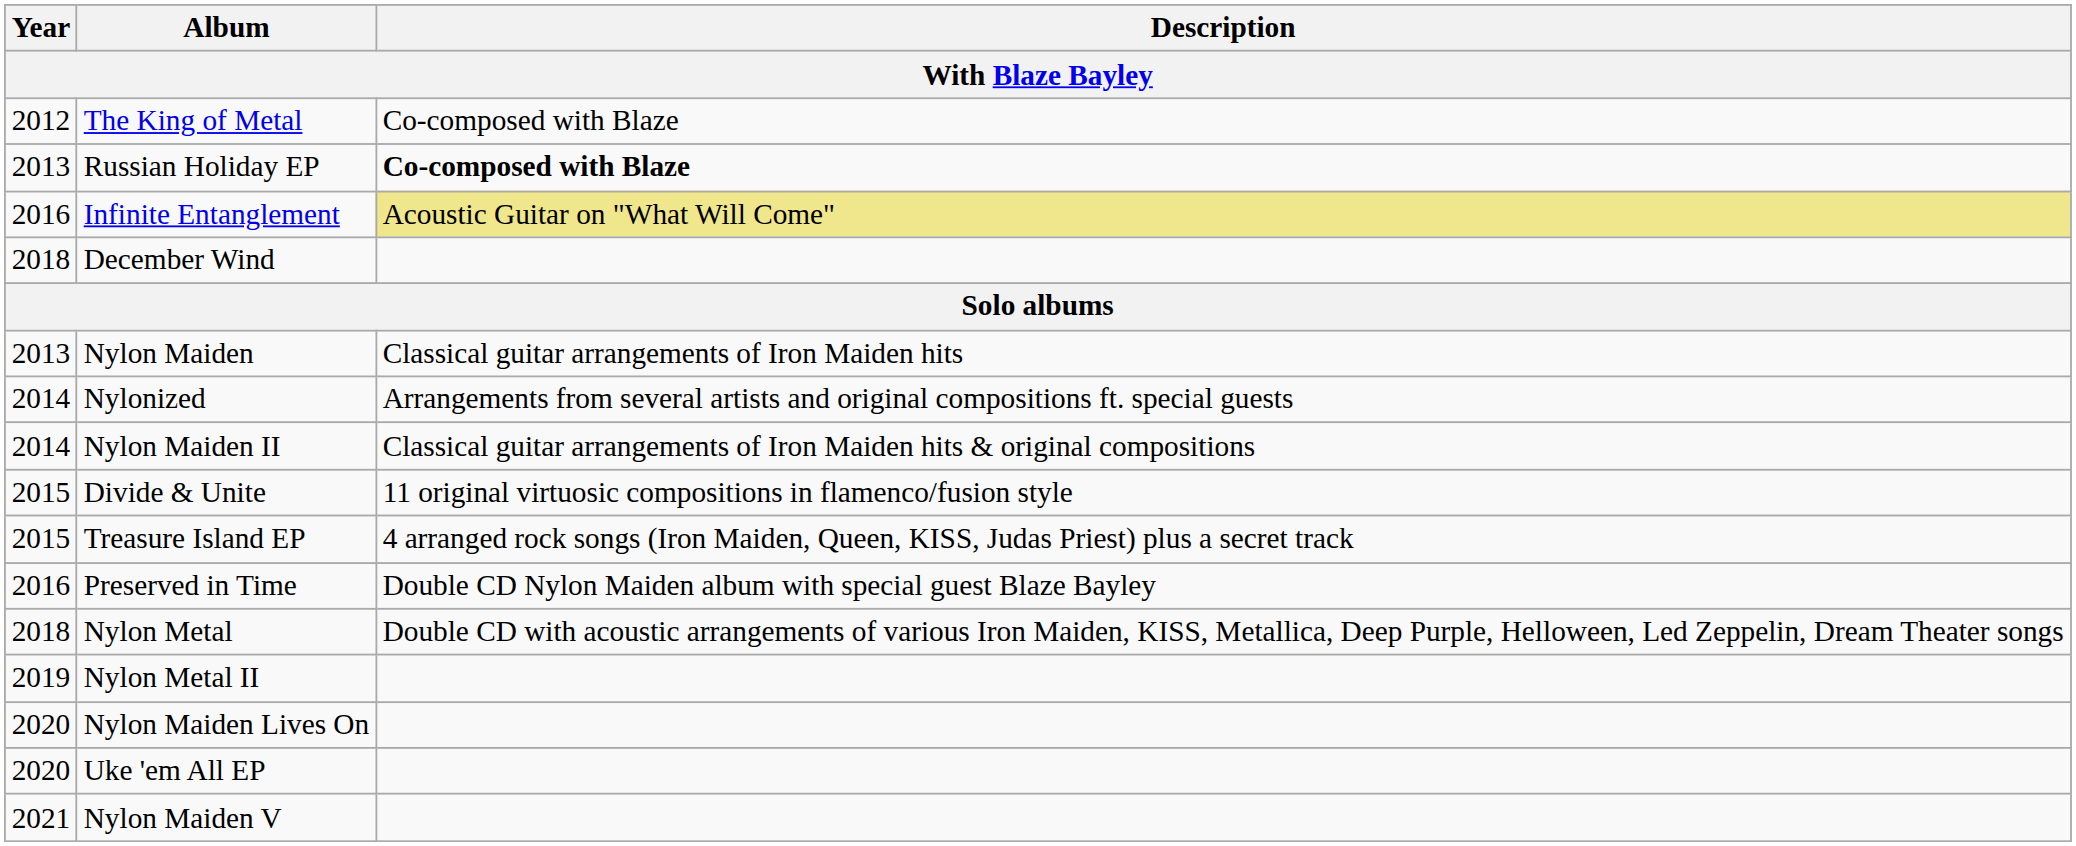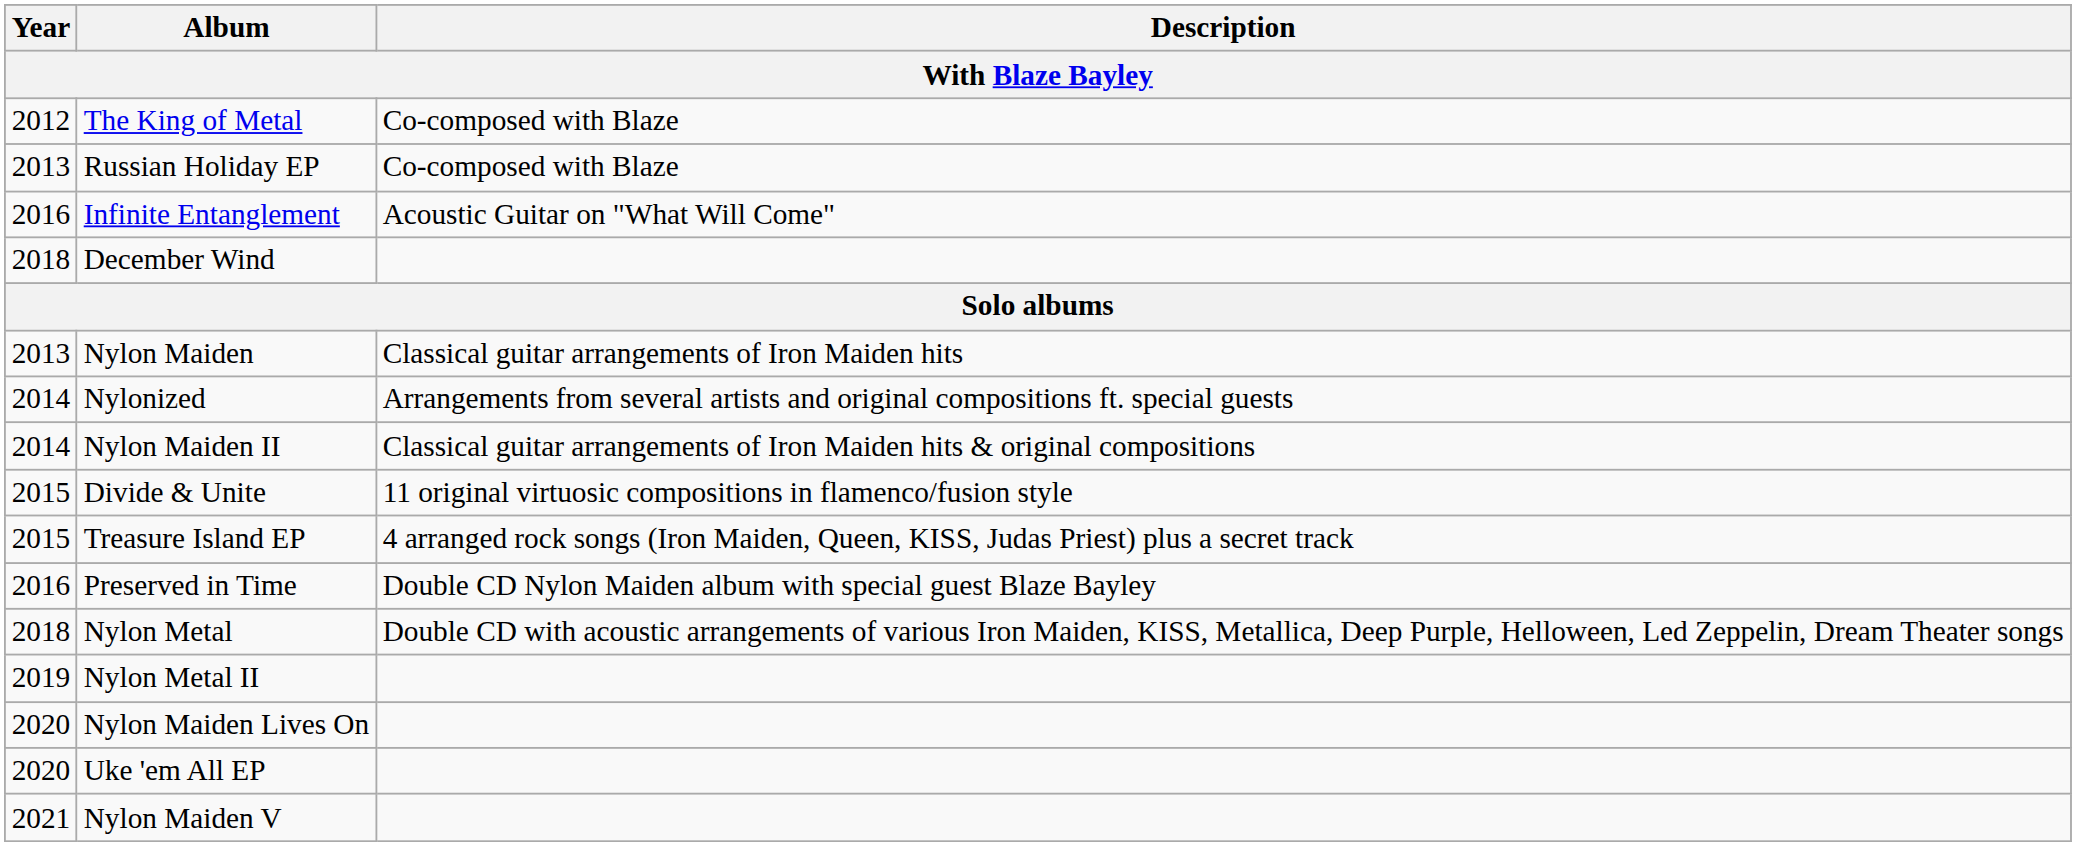(536, 167) bold -> (531, 167) normal
(609, 213) khaki background -> (609, 213) no background
